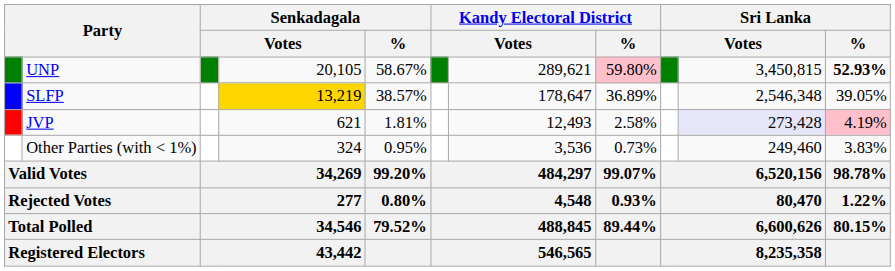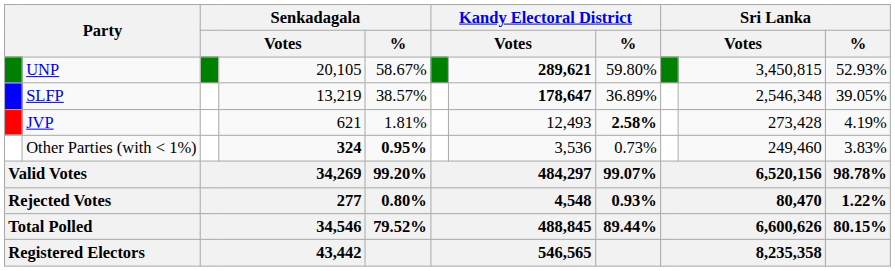(565, 69) normal -> (565, 69) bold
(631, 69) pink background -> (631, 69) no background
(860, 69) bold -> (861, 69) normal
(339, 95) gold background -> (339, 95) no background
(565, 95) normal -> (565, 95) bold
(635, 122) normal -> (634, 122) bold
(795, 122) lavender background -> (795, 122) no background
(866, 122) pink background -> (866, 122) no background
(349, 148) normal -> (349, 148) bold
(405, 148) normal -> (404, 148) bold
